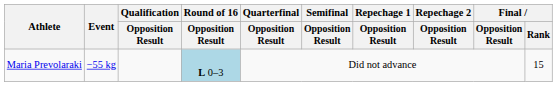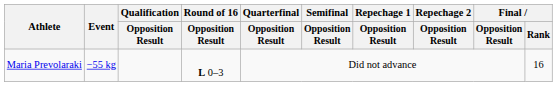(211, 73) lightblue background -> (211, 73) no background
(538, 65) 15 -> (538, 65) 16
